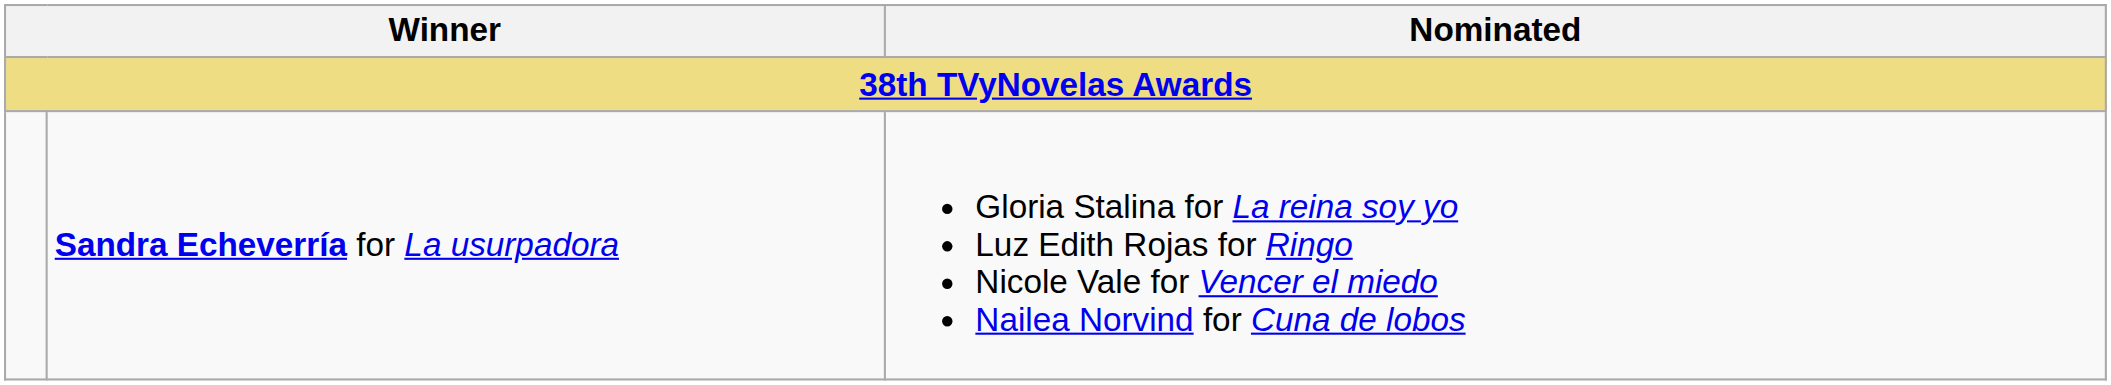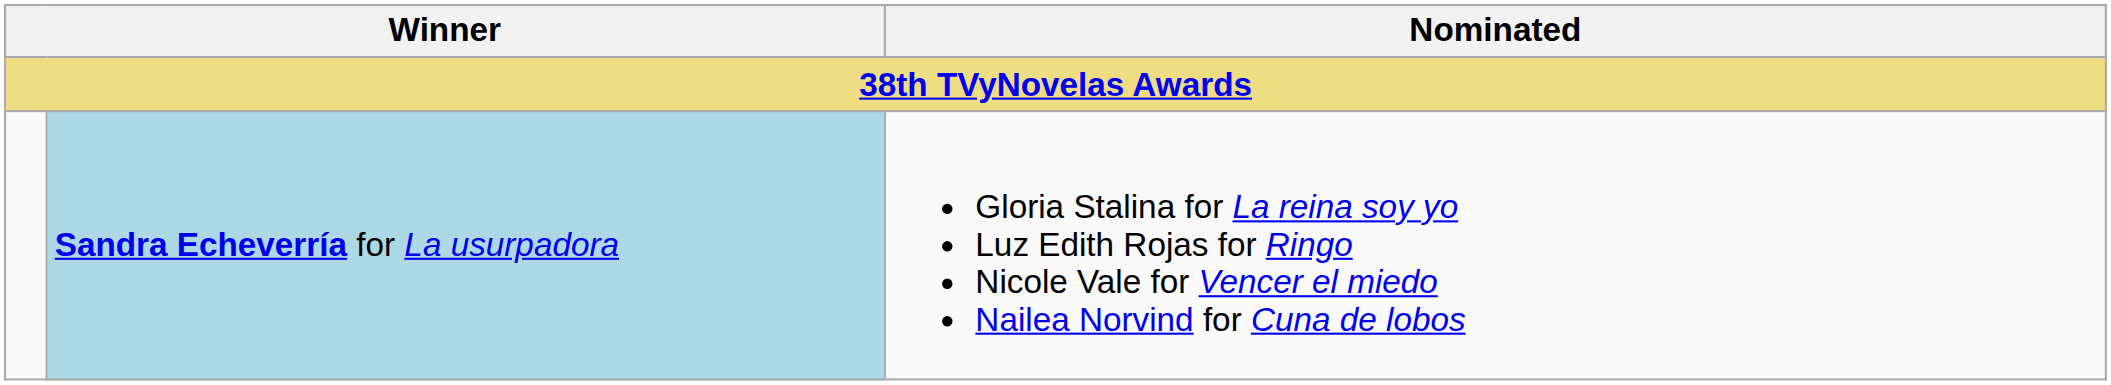(337, 244) no background -> (337, 244) lightblue background
